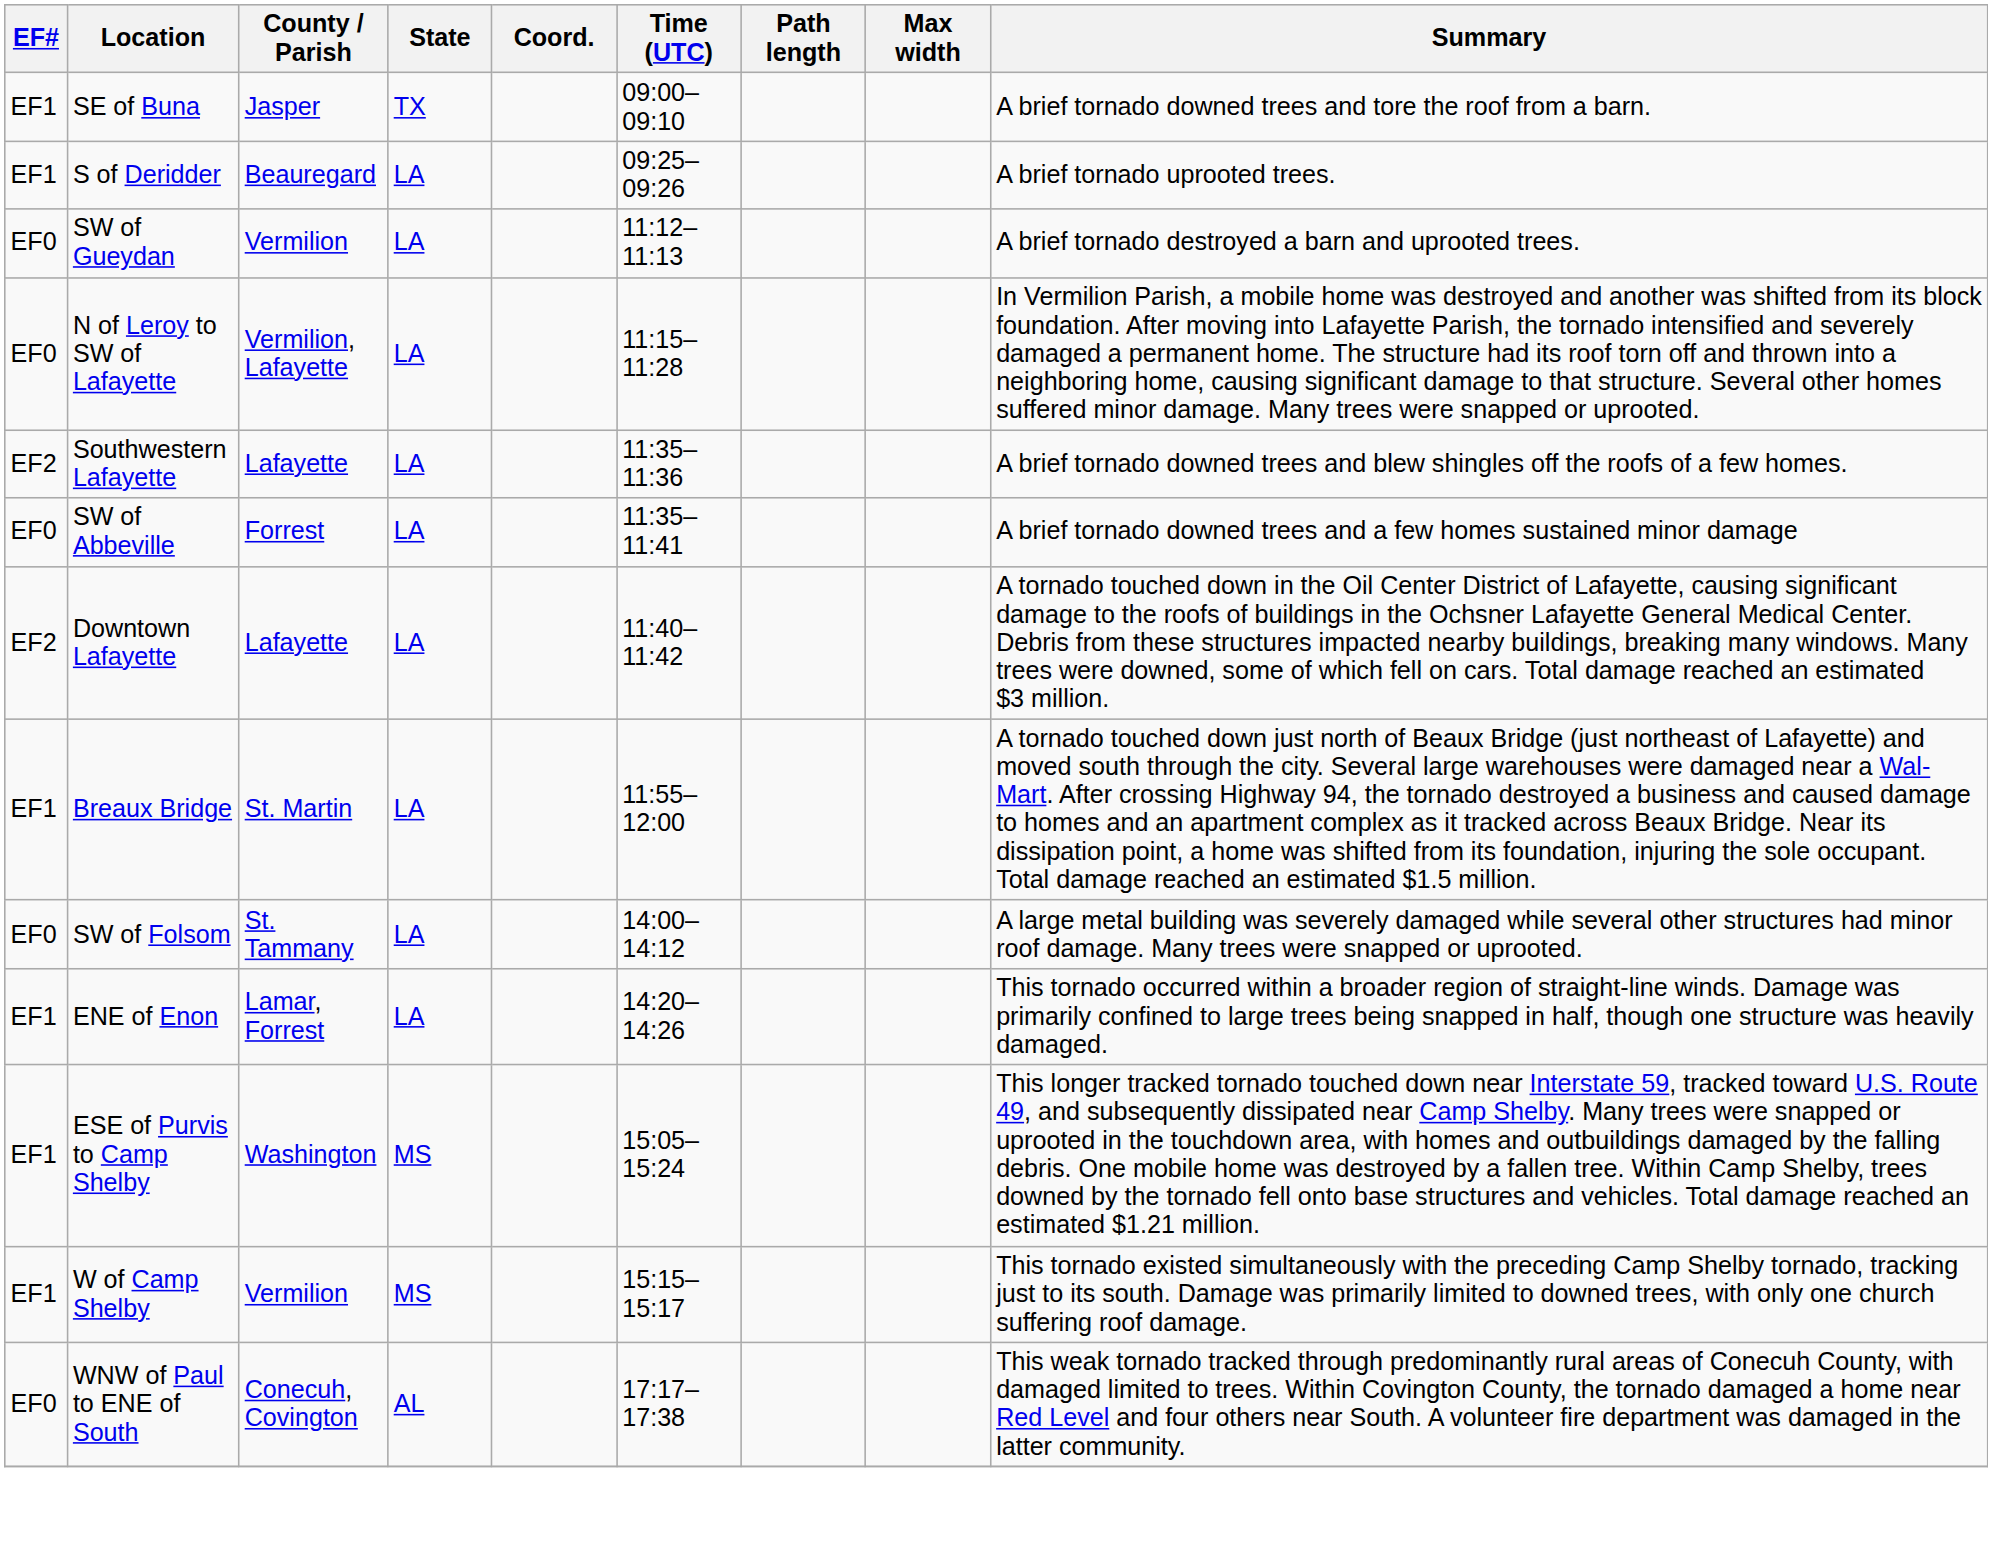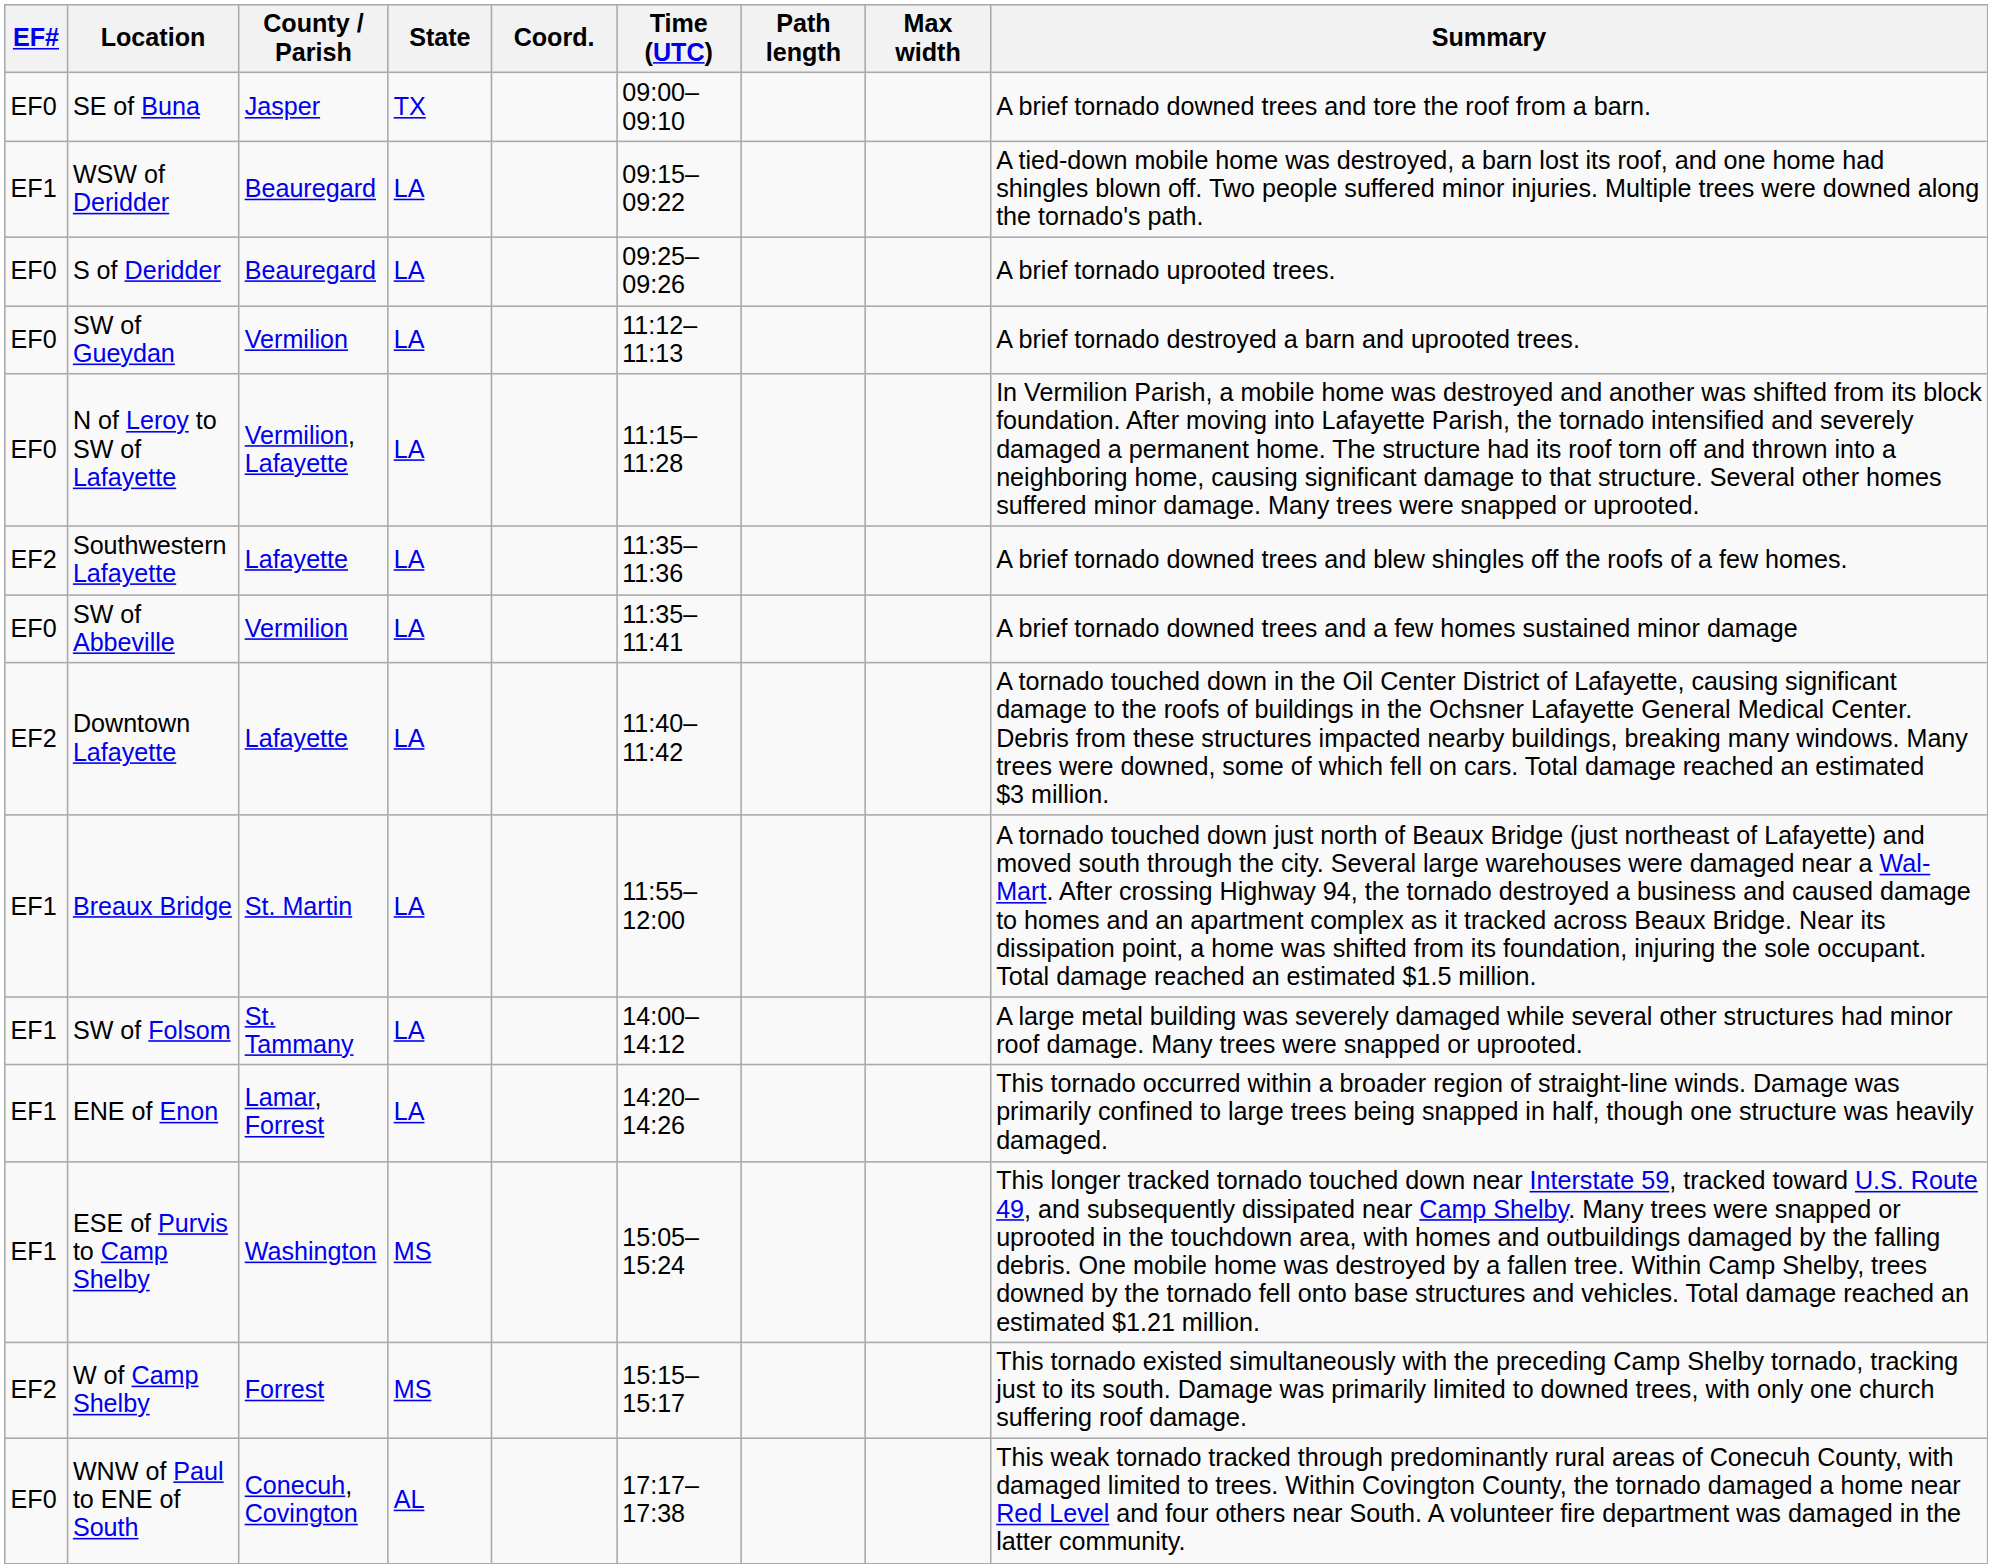(34, 106) EF1 -> (34, 106) EF0
+ row: (121, 188)
(34, 174) EF1 -> (34, 271) EF0
(284, 531) Forrest -> (296, 628) Vermilion
(34, 934) EF0 -> (34, 1030) EF1
(34, 1293) EF1 -> (34, 1390) EF2
(296, 1293) Vermilion -> (284, 1390) Forrest
